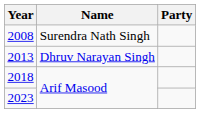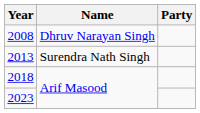(95, 35) Surendra Nath Singh -> (97, 35) Dhruv Narayan Singh
(97, 56) Dhruv Narayan Singh -> (95, 56) Surendra Nath Singh
